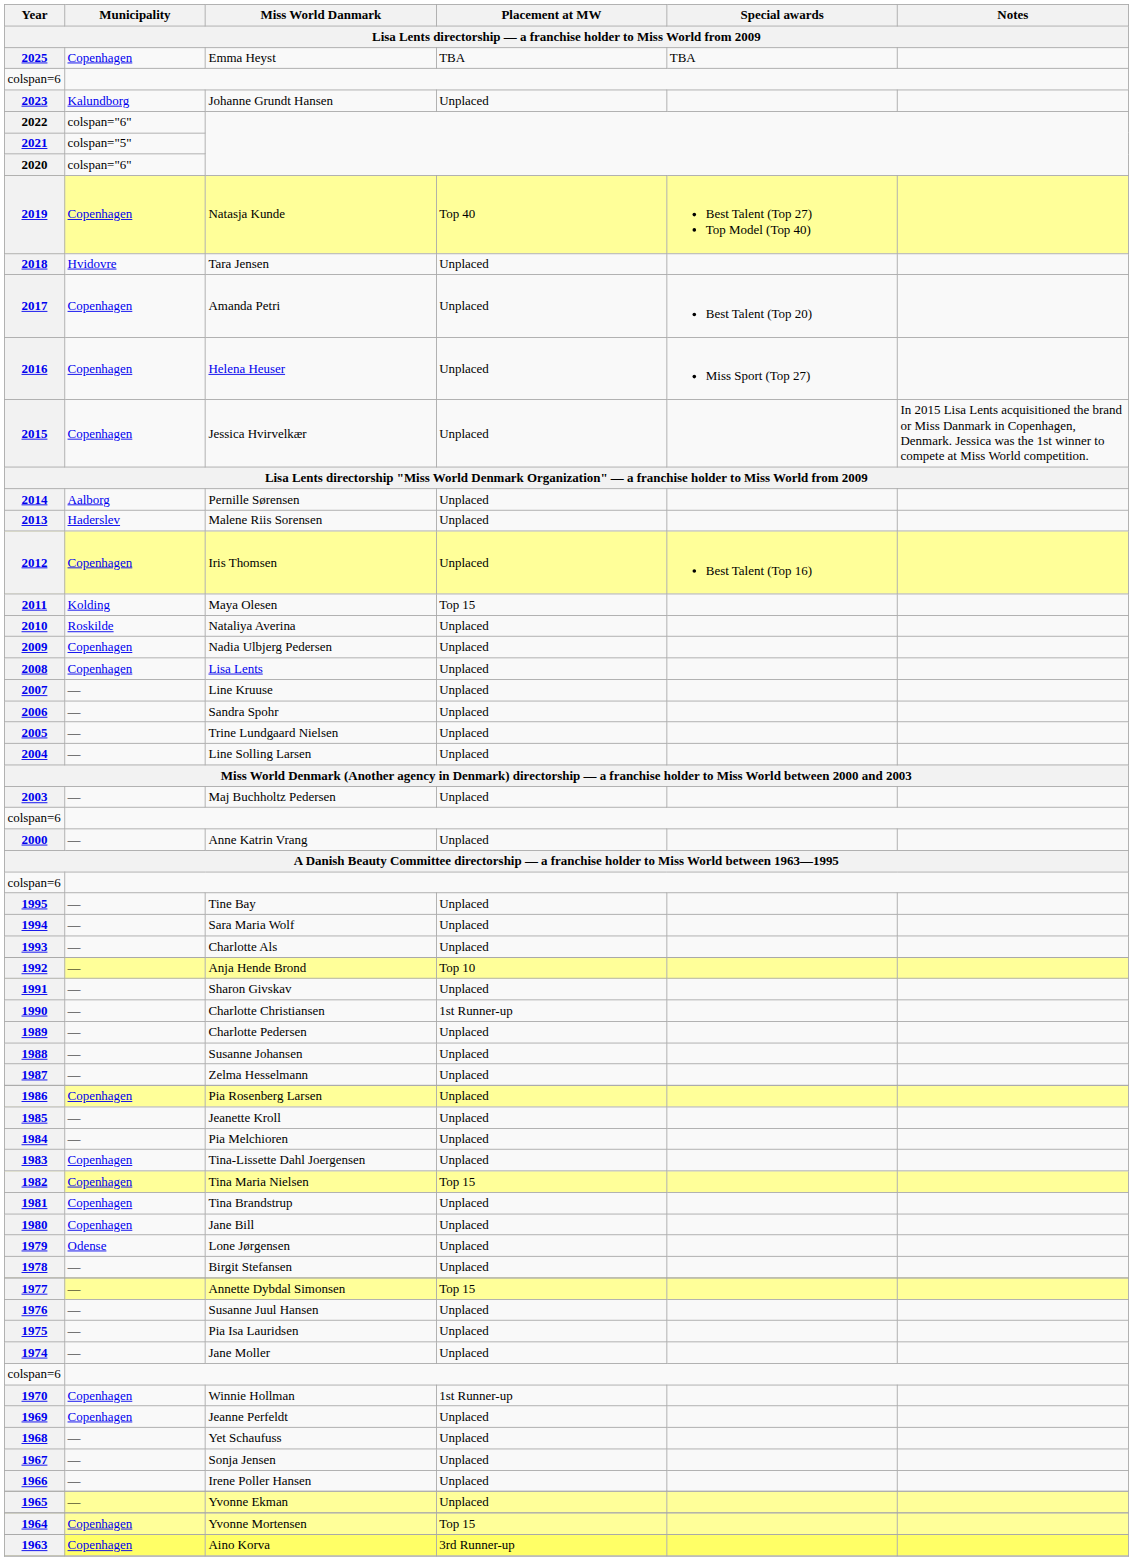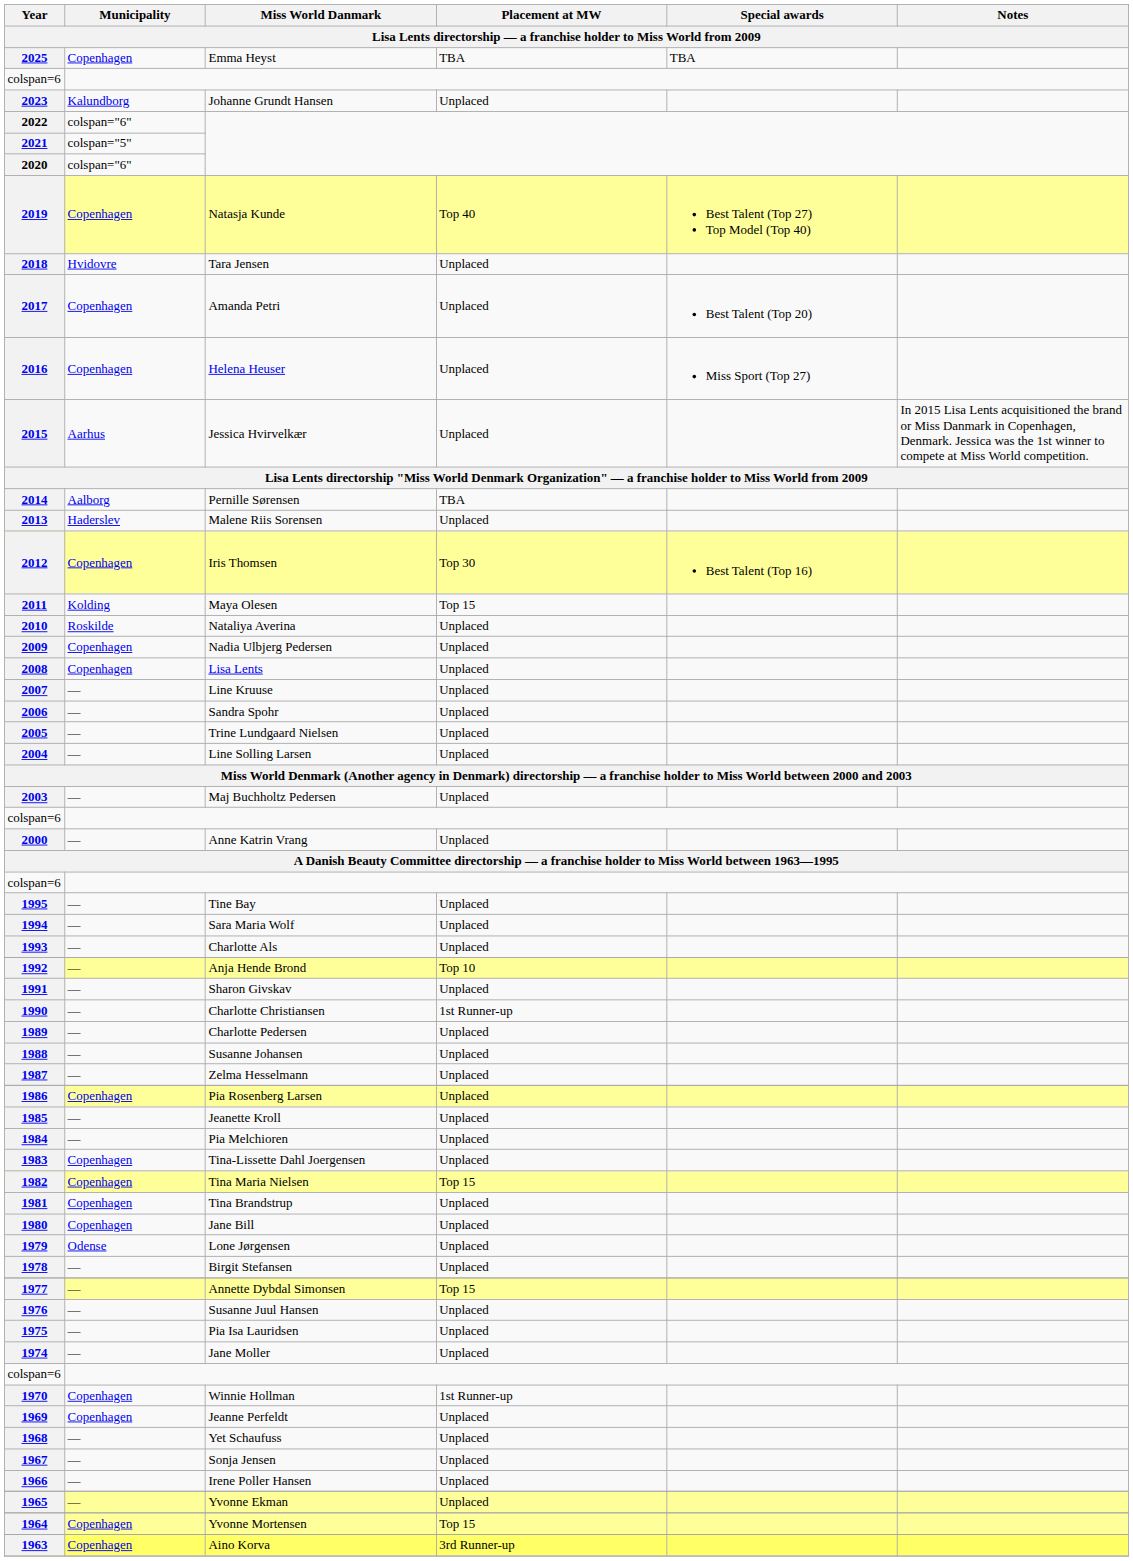(100, 433) Copenhagen -> (86, 433) Aarhus
(464, 499) Unplaced -> (452, 499) TBA
(464, 562) Unplaced -> (457, 562) Top 30
